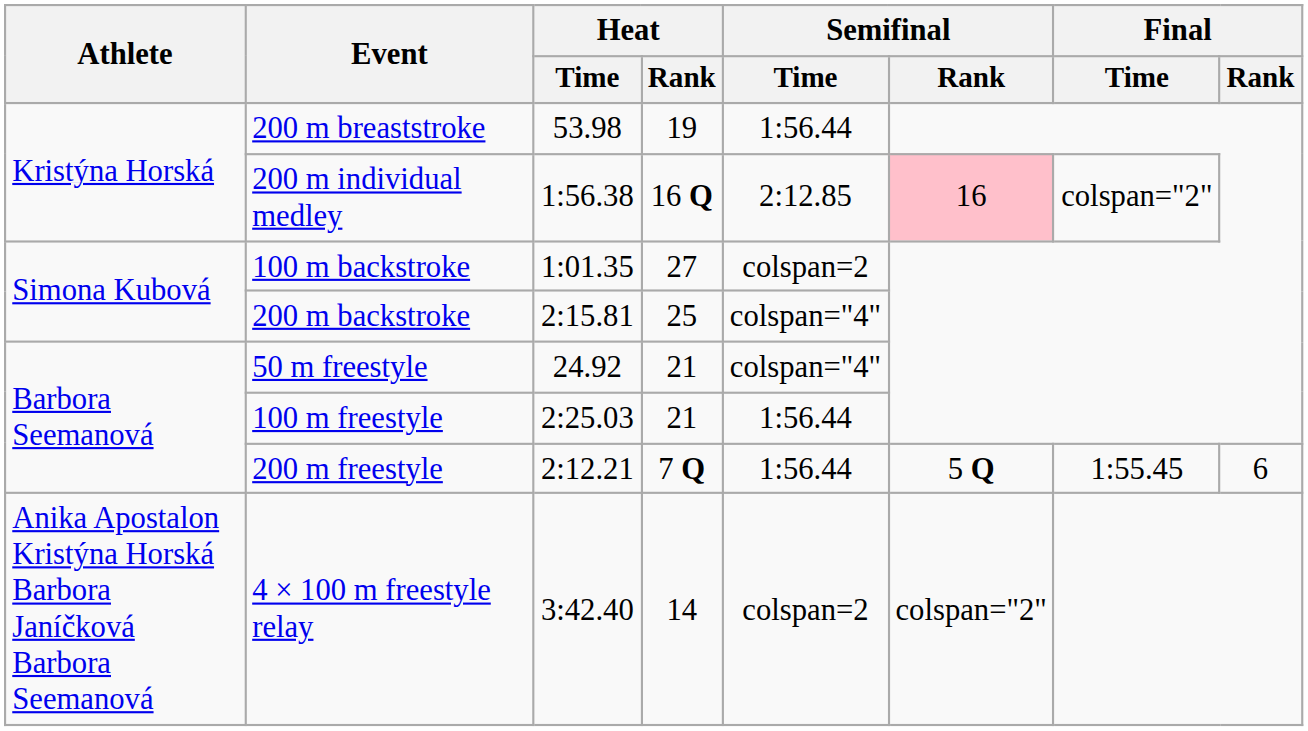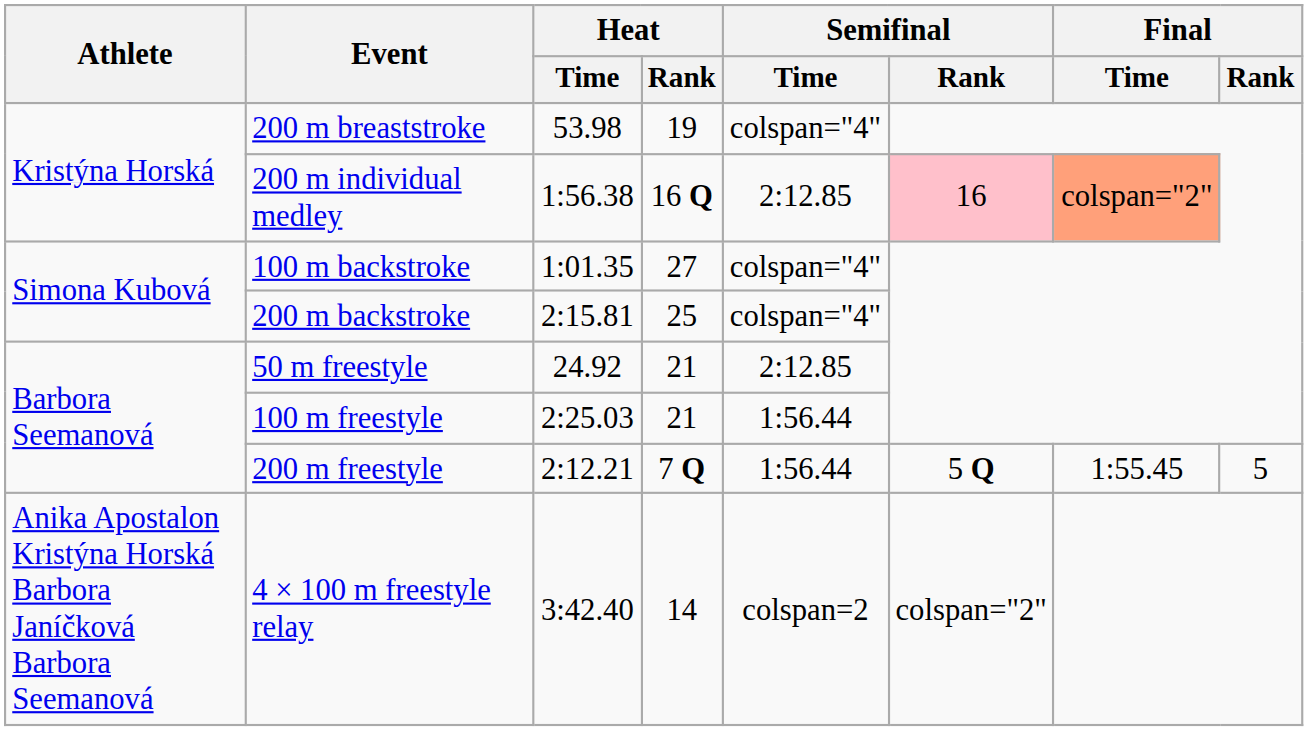(805, 128) 1:56.44 -> (805, 128) colspan="4"
(1137, 197) no background -> (1137, 197) lightsalmon background
(805, 266) colspan=2 -> (805, 266) colspan="4"
(805, 367) colspan="4" -> (805, 367) 2:12.85
(1261, 468) 6 -> (1261, 468) 5
